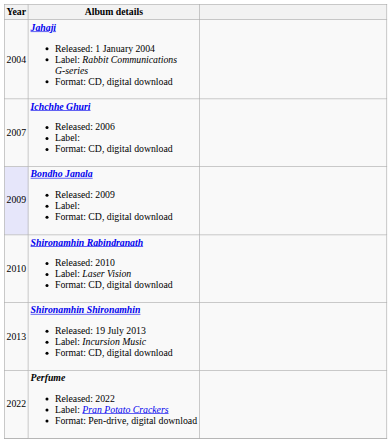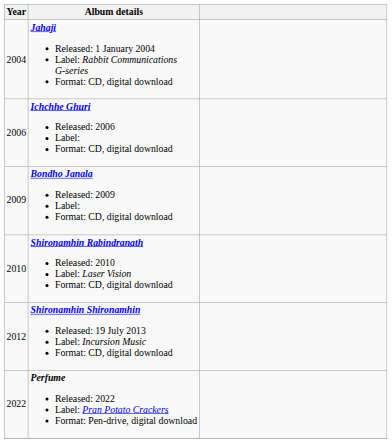(16, 132) 2007 -> (16, 132) 2006
(16, 200) lavender background -> (16, 200) no background
(16, 336) 2013 -> (16, 336) 2012
